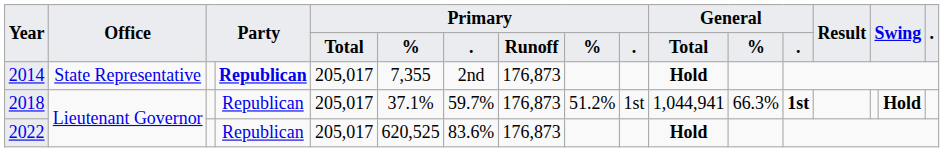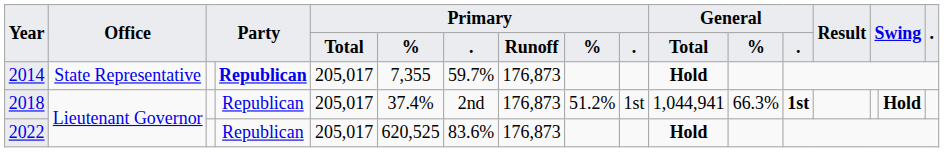(471, 75) 2nd -> (471, 75) 59.7%
(411, 103) 37.1% -> (411, 103) 37.4%
(471, 103) 59.7% -> (471, 103) 2nd
